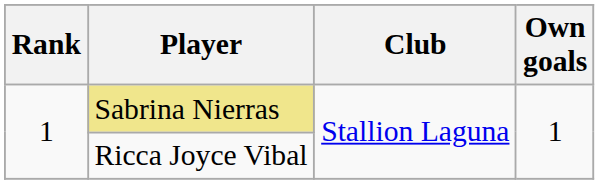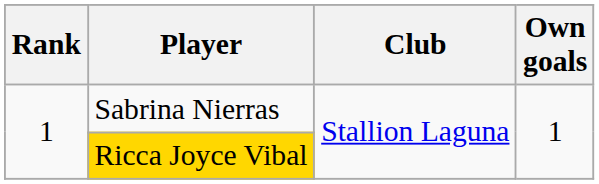(187, 108) khaki background -> (187, 108) no background
(201, 155) no background -> (201, 155) gold background
